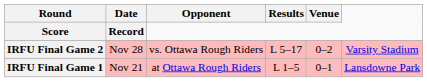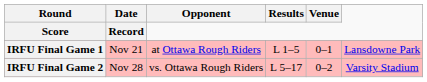rows swapped: (55, 67) <-> (55, 49)
